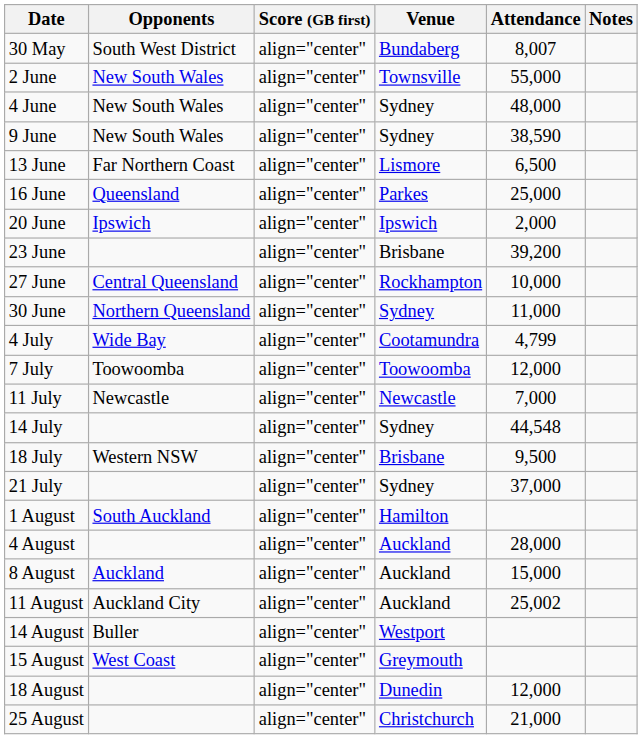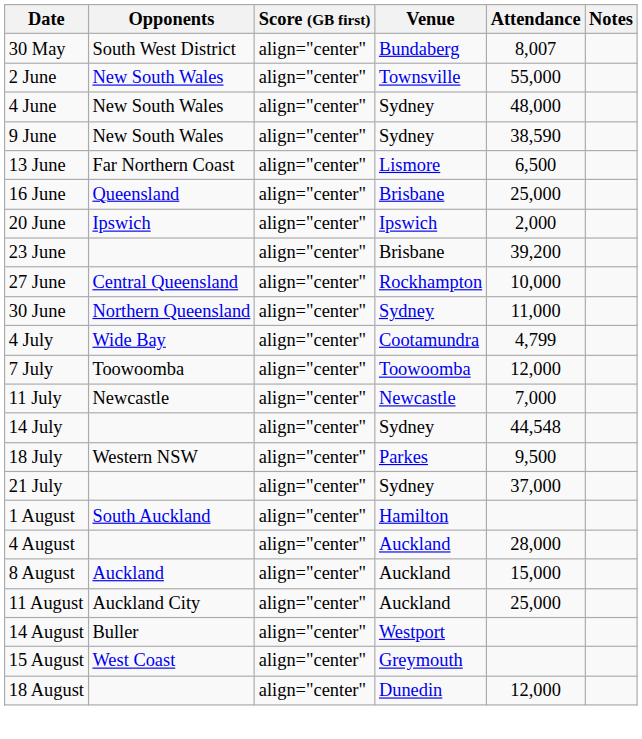(403, 194) Parkes -> (412, 194) Brisbane
(412, 456) Brisbane -> (403, 456) Parkes
(536, 602) 25,002 -> (536, 602) 25,000
- row: (46, 719)
